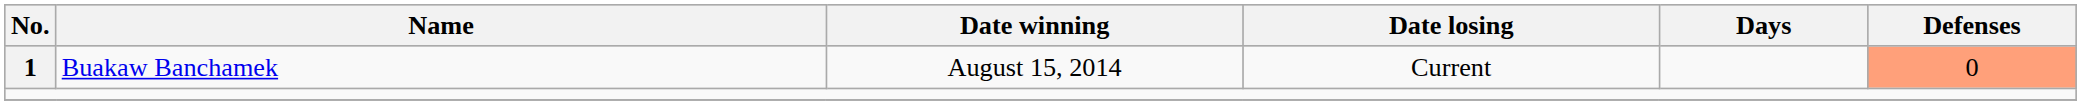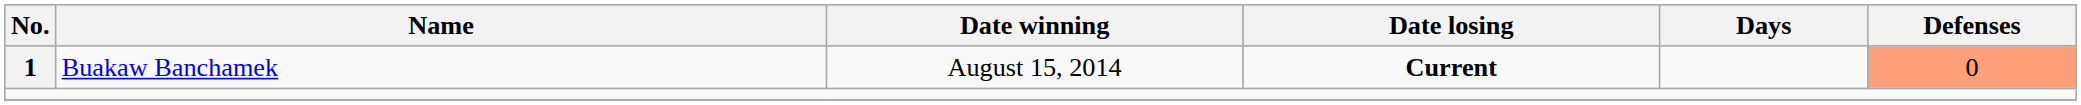(1451, 66) normal -> (1451, 66) bold
